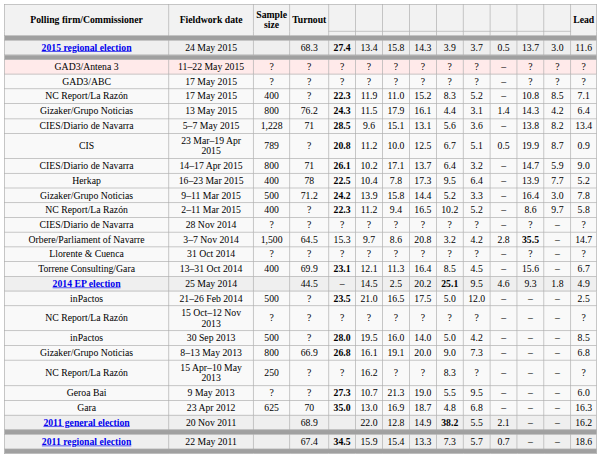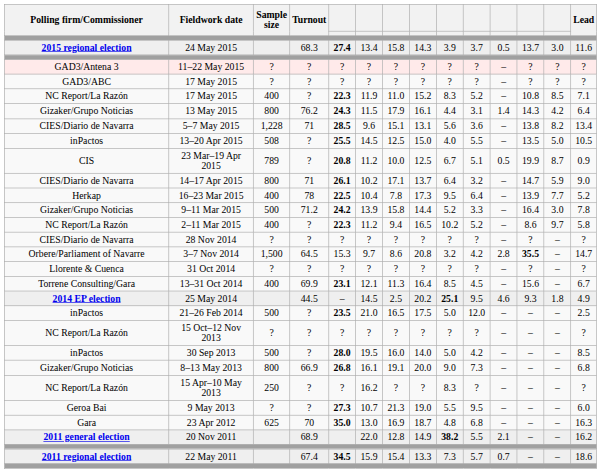+ row: (87, 141)
